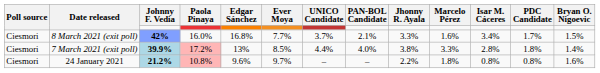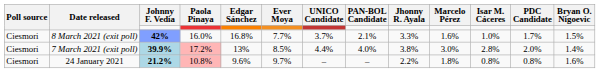(490, 36) 3.4% -> (490, 36) 1.0%
(450, 49) 3.3% -> (450, 49) 3.0%
(532, 49) 1.8% -> (532, 49) 2.0%
